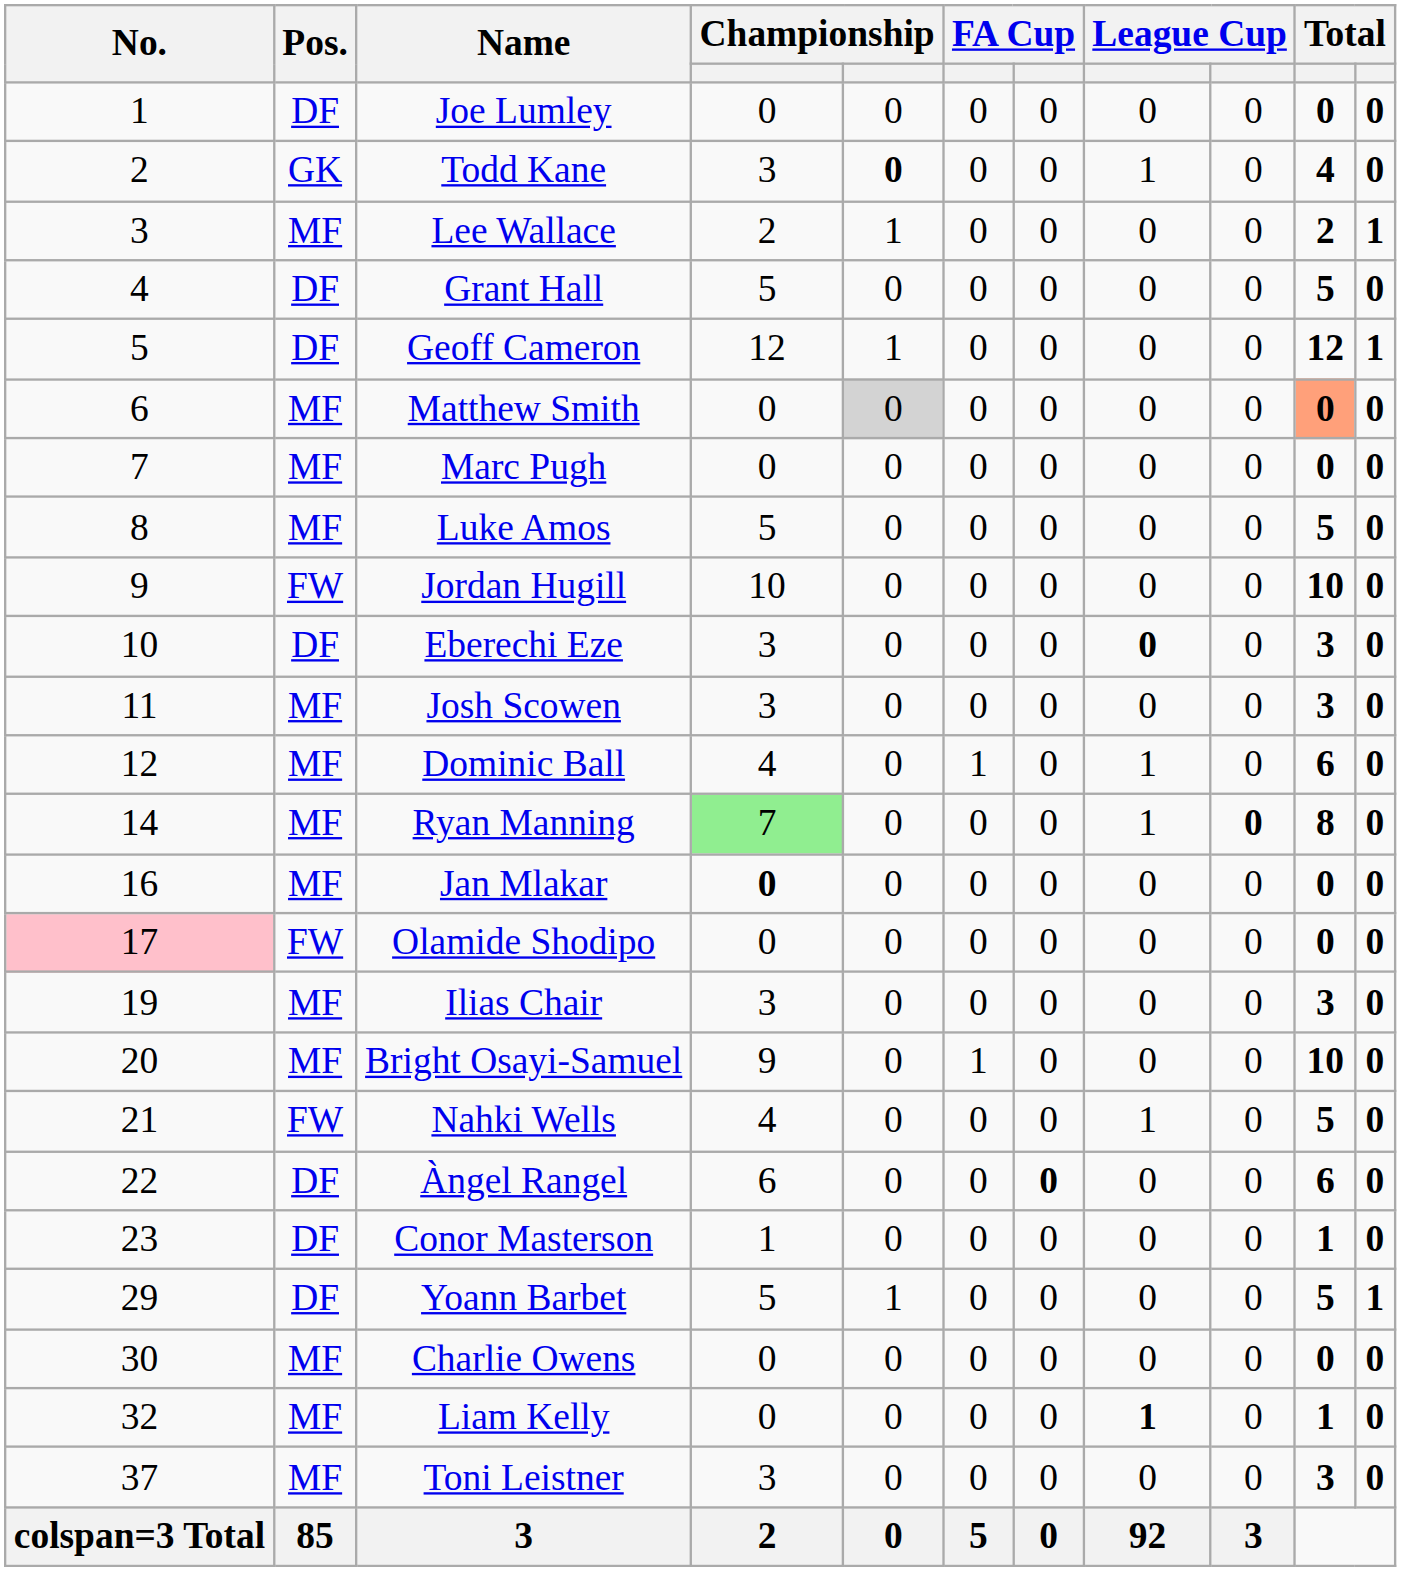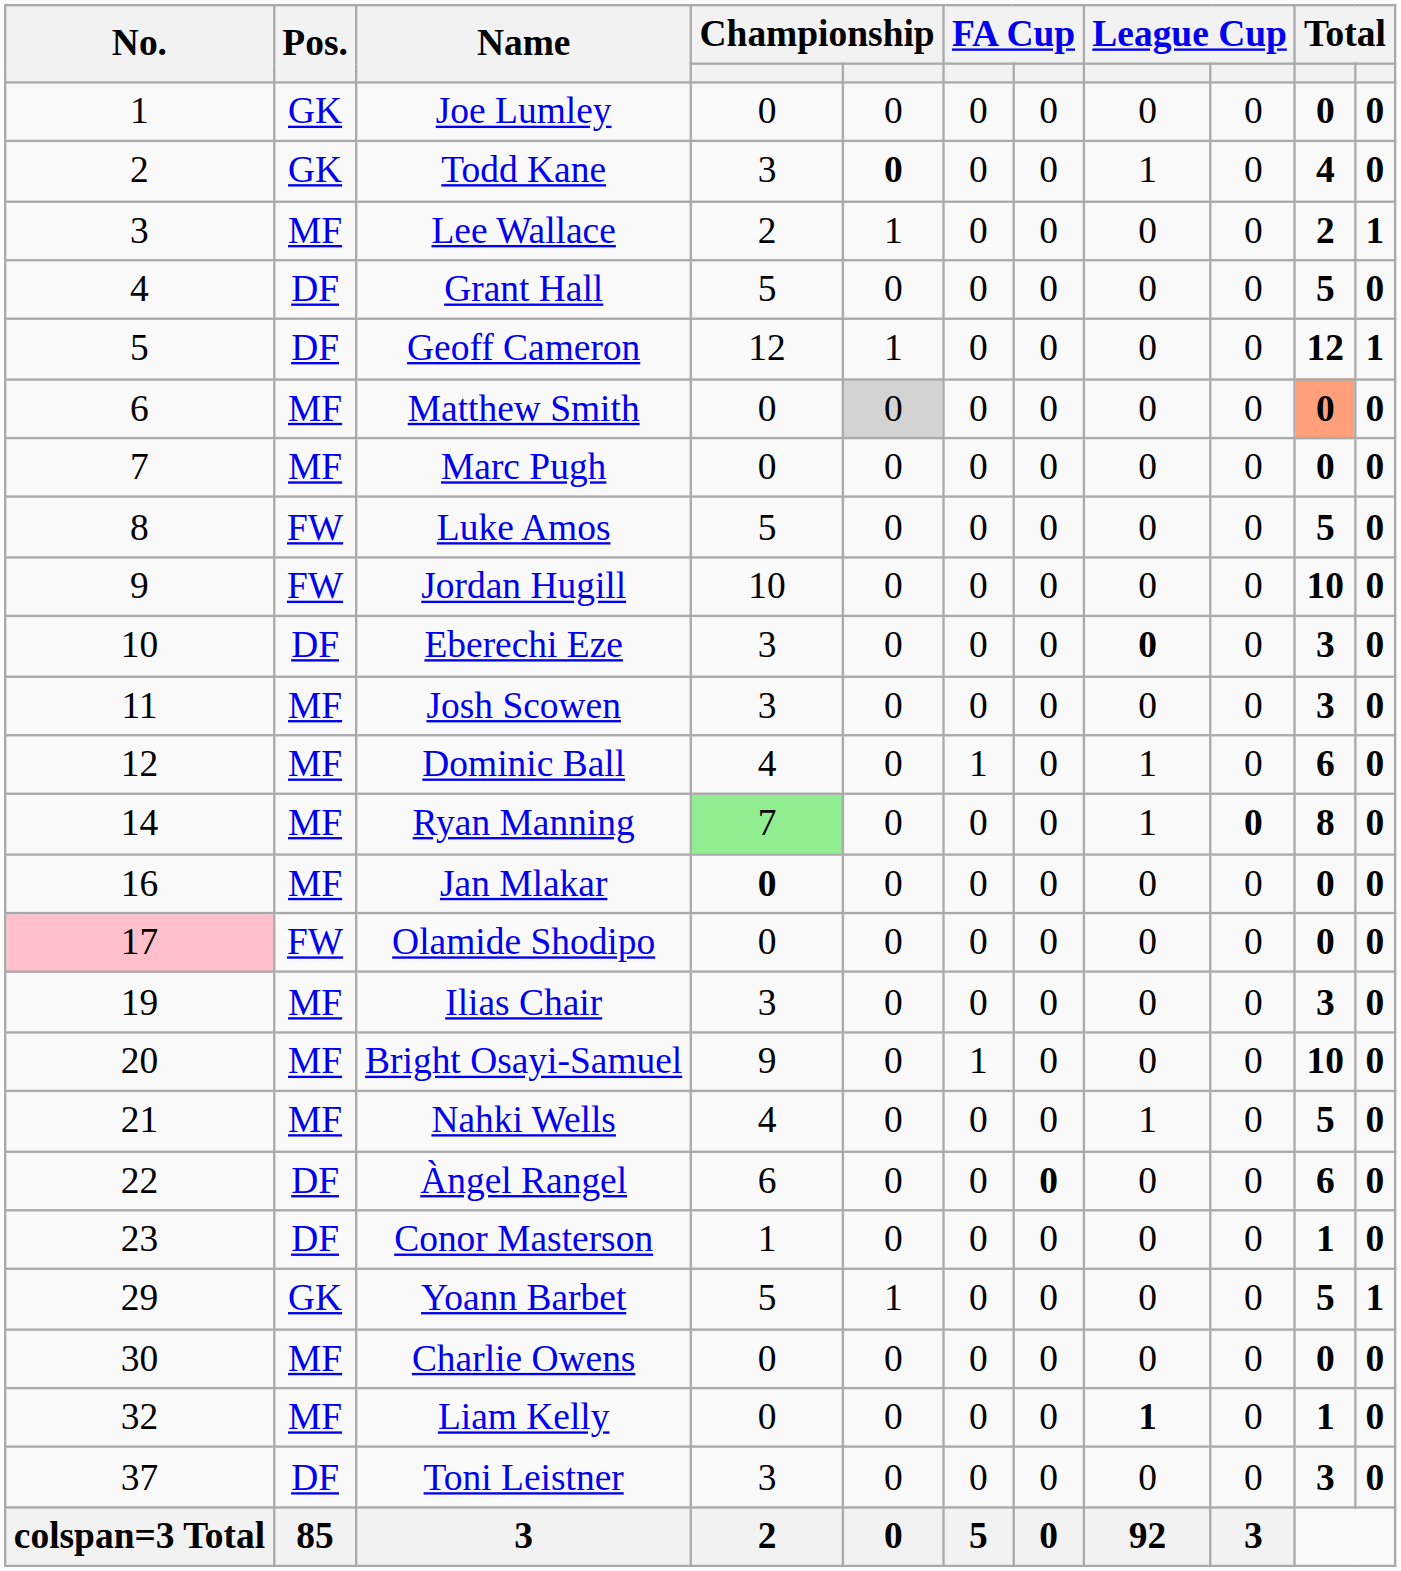(315, 110) DF -> (315, 110) GK
(315, 526) MF -> (315, 526) FW
(315, 1120) FW -> (315, 1120) MF
(315, 1298) DF -> (315, 1298) GK
(315, 1476) MF -> (315, 1476) DF
